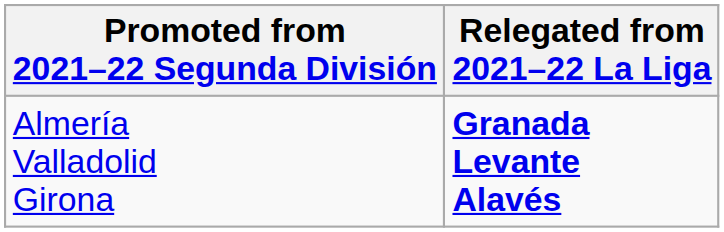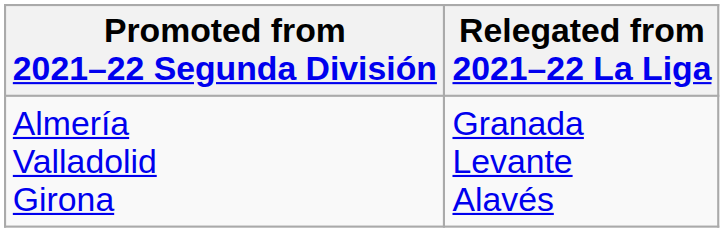(521, 160) bold -> (518, 160) normal
